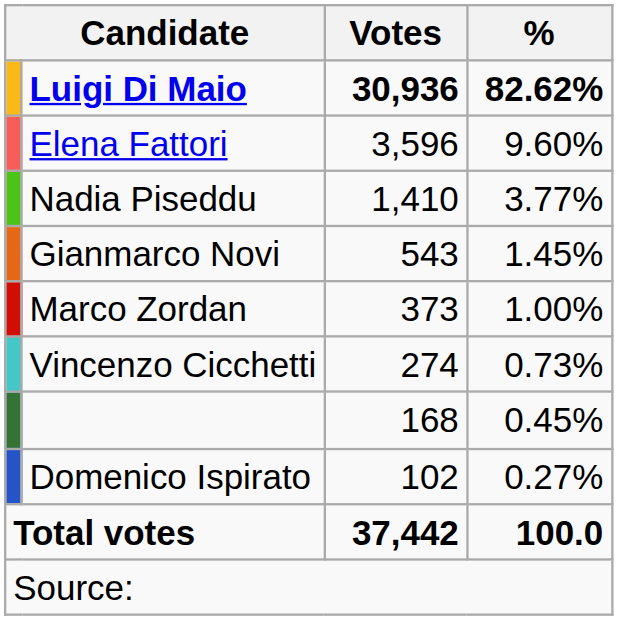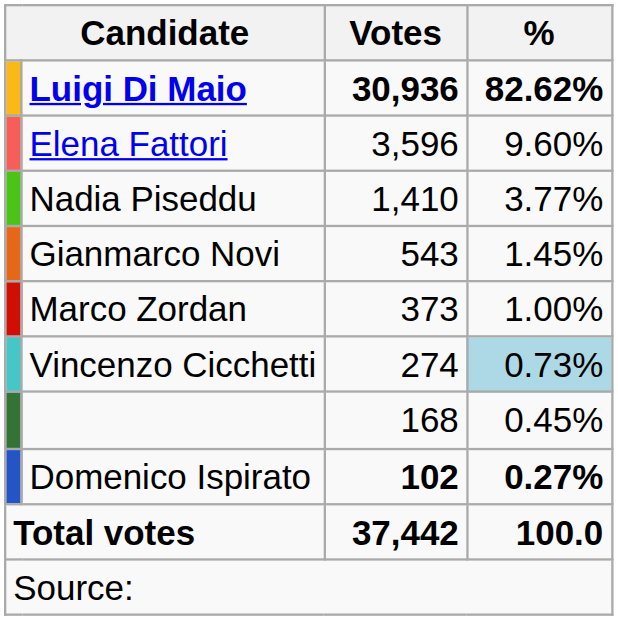(544, 365) no background -> (544, 365) lightblue background
(420, 476) normal -> (420, 476) bold
(544, 476) normal -> (544, 476) bold
